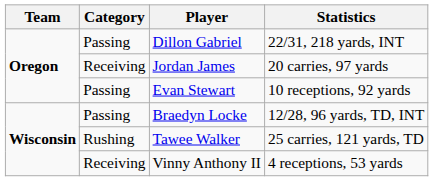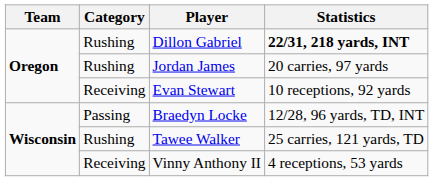(107, 41) Passing -> (109, 41) Rushing
(336, 41) normal -> (339, 41) bold
(114, 65) Receiving -> (109, 65) Rushing
(107, 90) Passing -> (114, 90) Receiving
